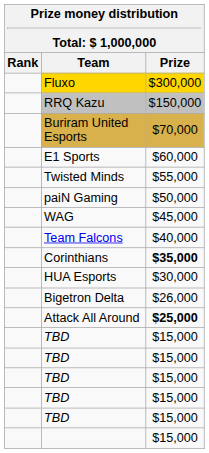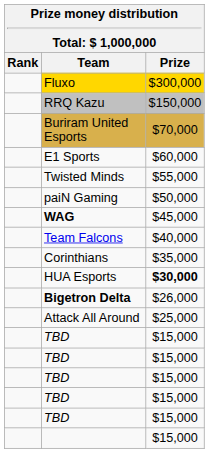(59, 217) normal -> (59, 217) bold
(175, 257) bold -> (175, 257) normal
(175, 277) normal -> (175, 277) bold
(84, 297) normal -> (87, 297) bold
(175, 317) bold -> (175, 317) normal
